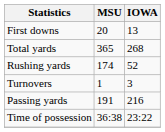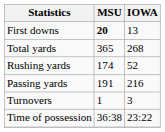(102, 30) normal -> (102, 30) bold
rows swapped: (37, 100) <-> (29, 83)
